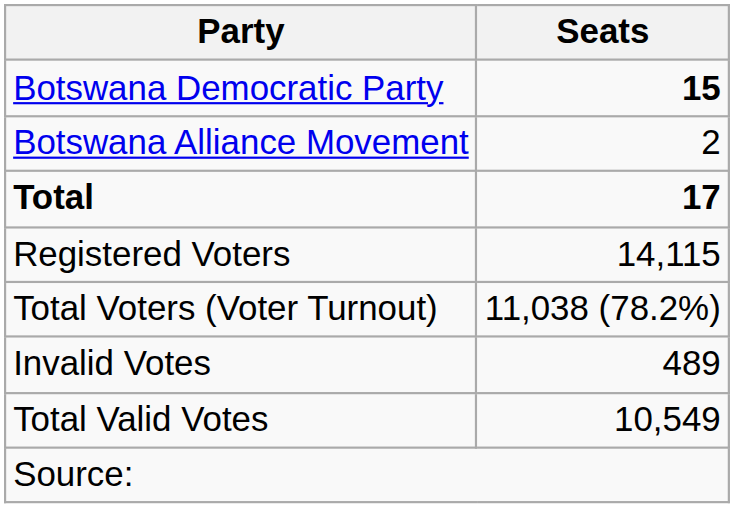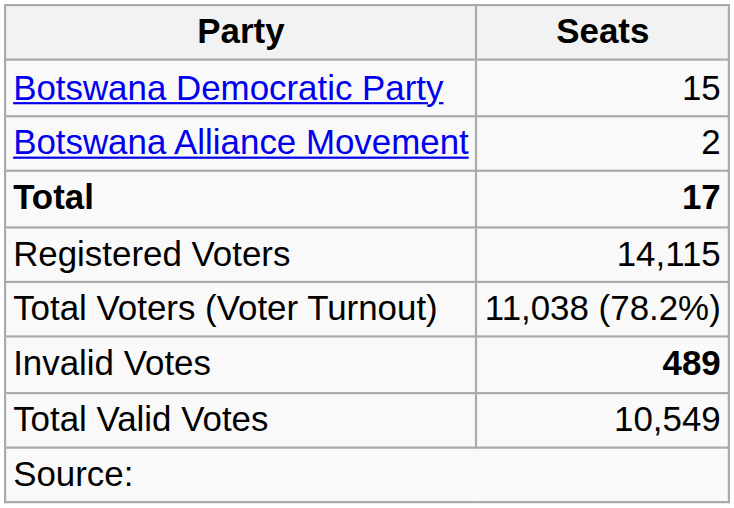(701, 87) bold -> (701, 87) normal
(692, 364) normal -> (692, 364) bold
